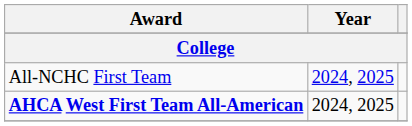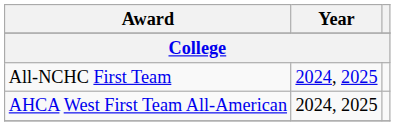(156, 105) bold -> (148, 105) normal
